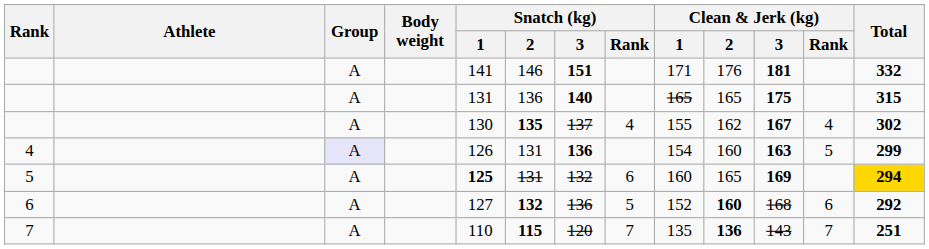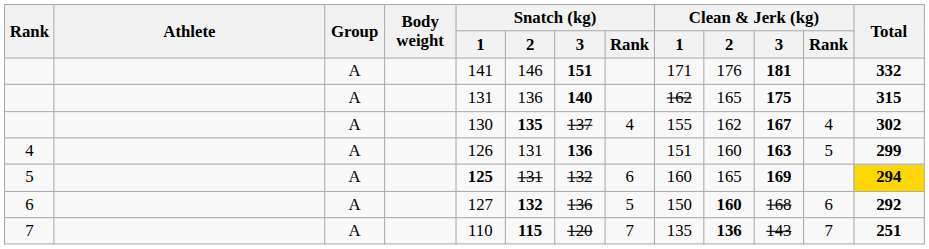(679, 97) 165 -> (679, 97) 162
(355, 151) lavender background -> (355, 151) no background
(679, 151) 154 -> (679, 151) 151
(679, 204) 152 -> (679, 204) 150
